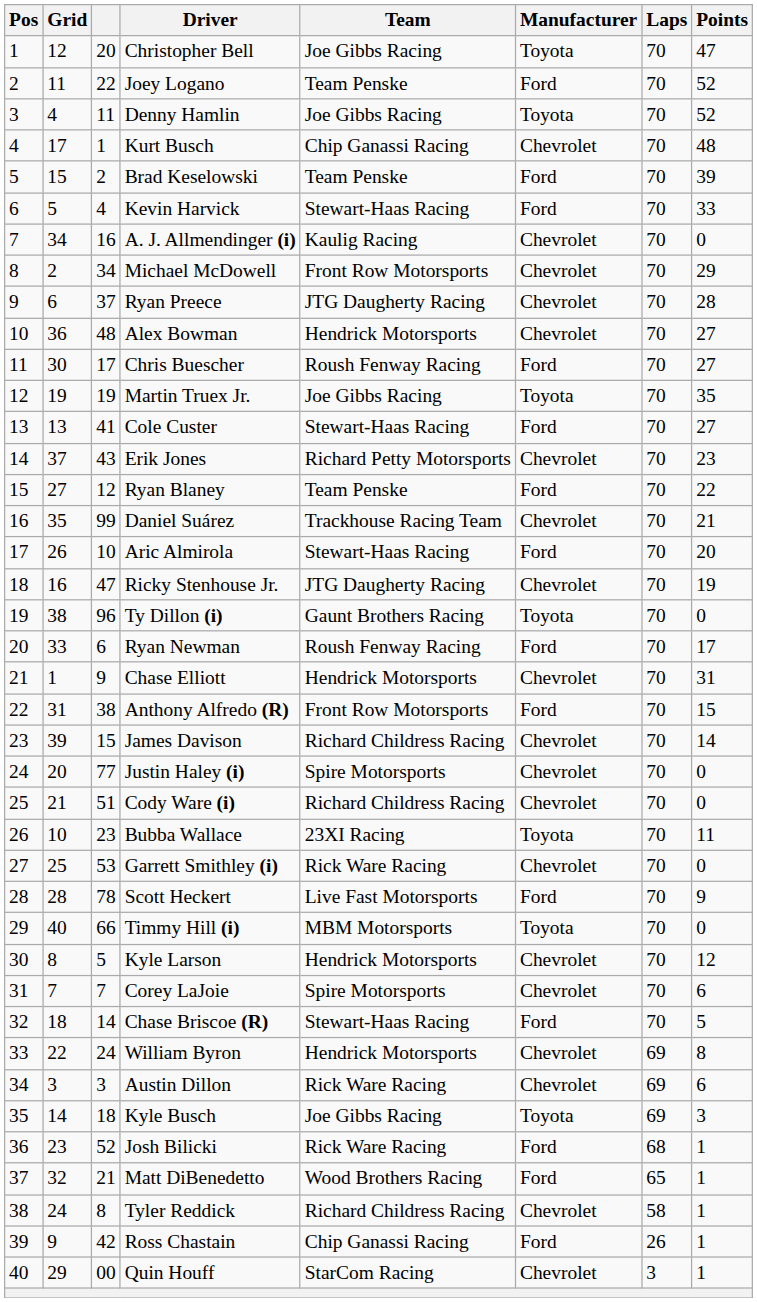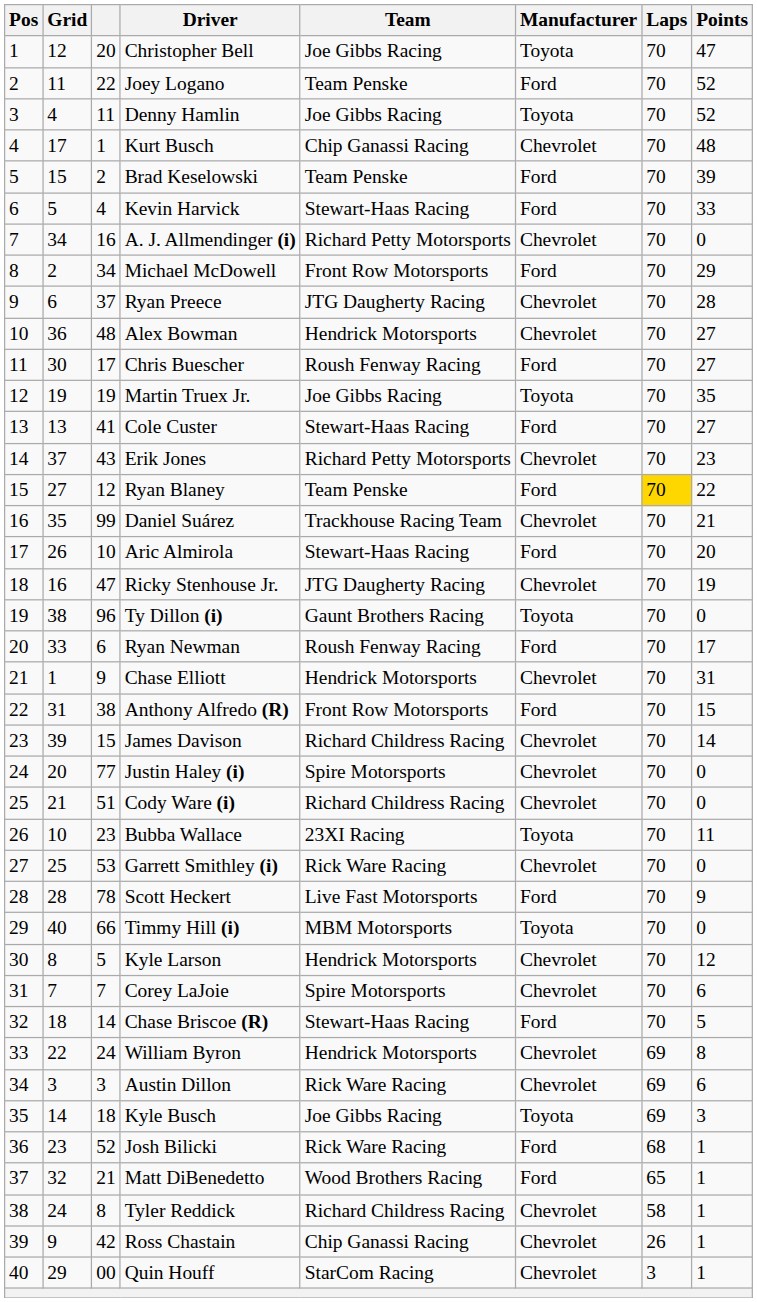(361, 238) Kaulig Racing -> (408, 238) Richard Petty Motorsports
(558, 270) Chevrolet -> (538, 270) Ford
(656, 489) no background -> (656, 489) gold background
(538, 1240) Ford -> (558, 1240) Chevrolet
